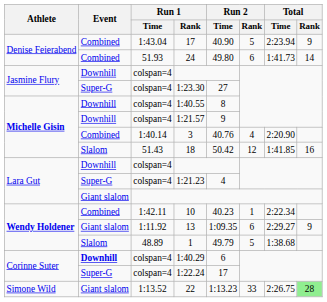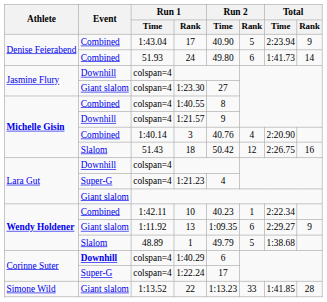(97, 88) Super-G -> (105, 88) Giant slalom
(98, 104) Downhill -> (100, 104) Combined
(281, 150) 1:41.85 -> (281, 150) 2:26.75
(281, 289) 2:26.75 -> (281, 289) 1:41.85
(310, 289) lightgreen background -> (310, 289) no background
